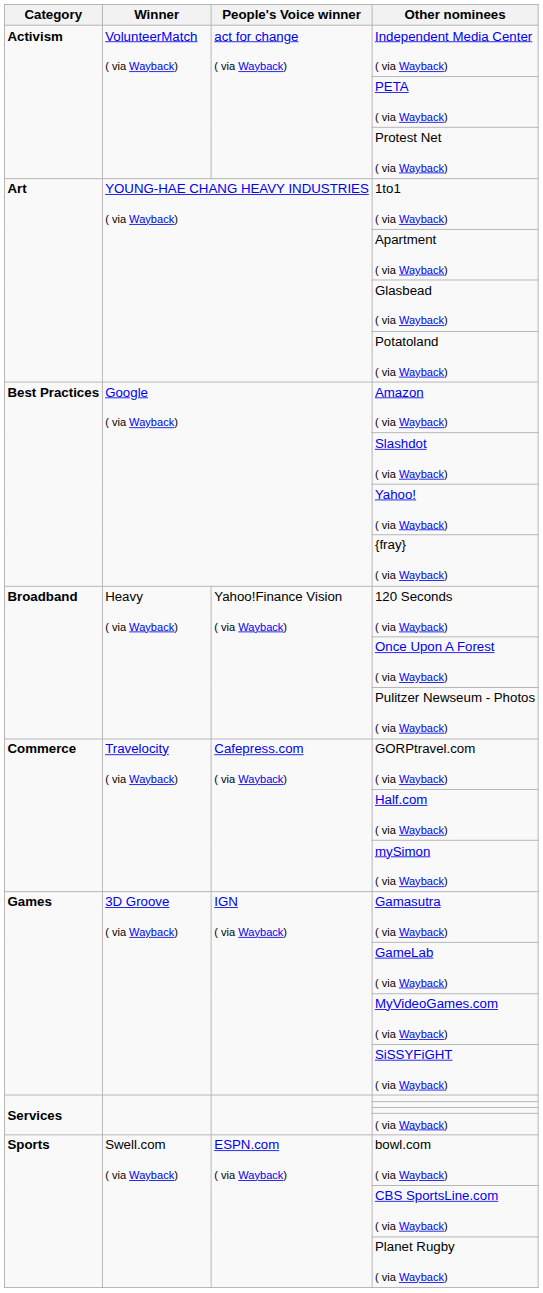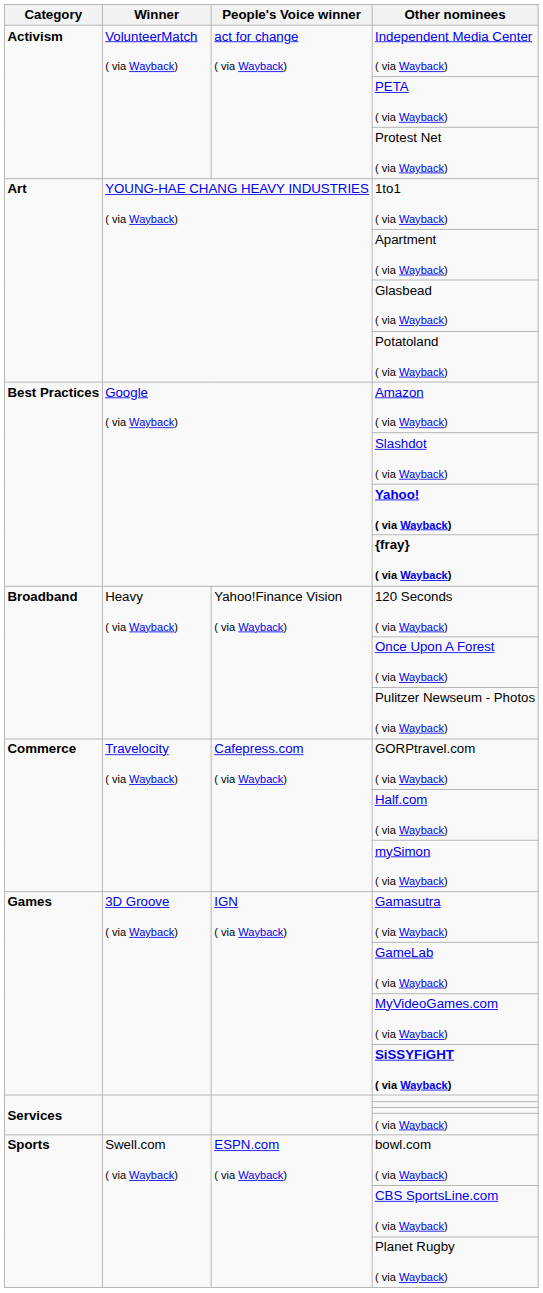(411, 509) normal -> (413, 509) bold
(411, 560) normal -> (413, 560) bold
(414, 1069) normal -> (414, 1069) bold
